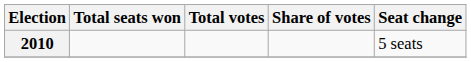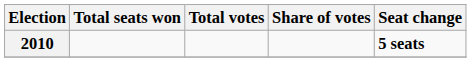(400, 43) normal -> (401, 43) bold
